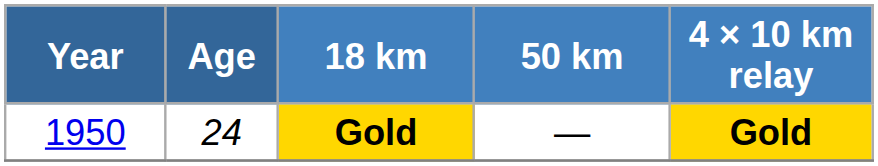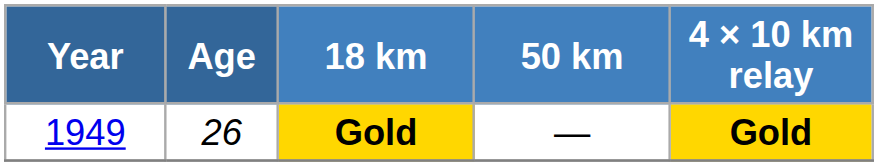(85, 132) 1950 -> (85, 132) 1949
(222, 132) 24 -> (222, 132) 26
